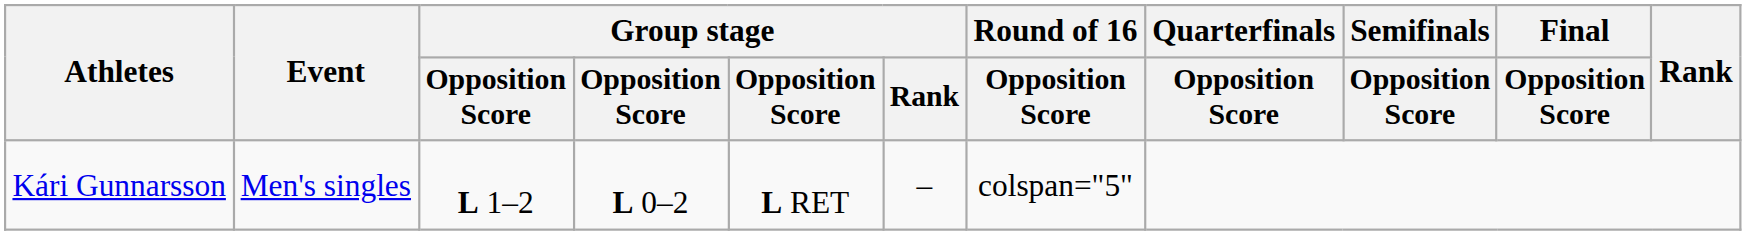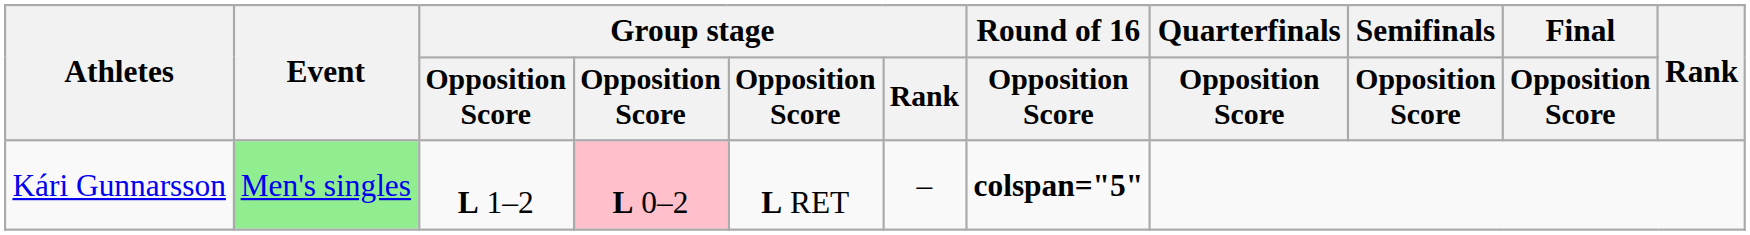(326, 184) no background -> (326, 184) lightgreen background
(650, 203) no background -> (650, 203) pink background
(1056, 184) normal -> (1058, 184) bold
